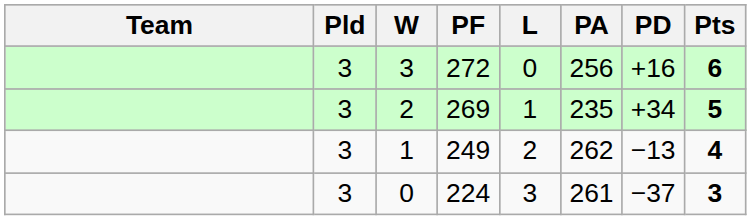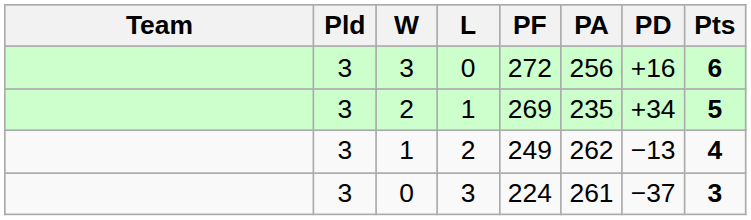columns swapped: (530, 25) <-> (468, 25)
